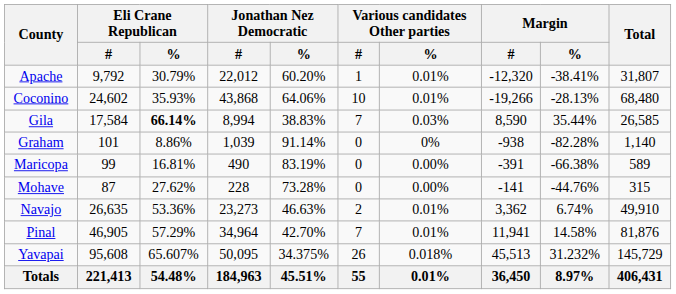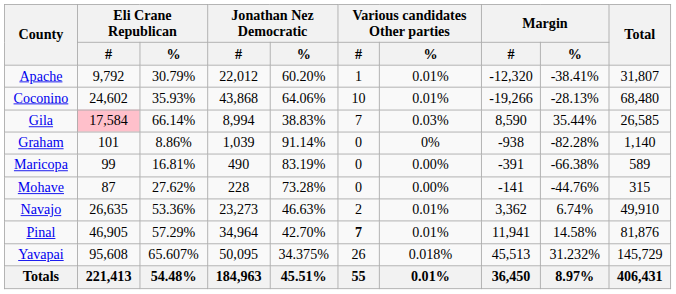(109, 120) no background -> (109, 120) pink background
(174, 120) bold -> (174, 120) normal
(359, 232) normal -> (359, 232) bold
